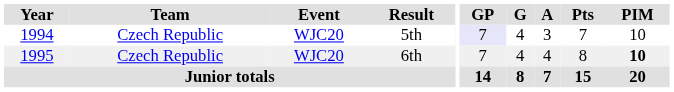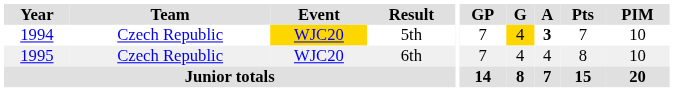(319, 35) no background -> (319, 35) gold background
(483, 35) lavender background -> (483, 35) no background
(520, 35) no background -> (520, 35) gold background
(547, 35) normal -> (547, 35) bold
(638, 55) bold -> (638, 55) normal
